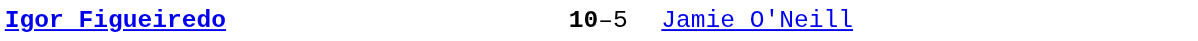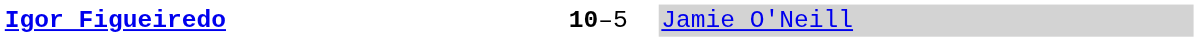(757, 21) no background -> (757, 21) lightgrey background
